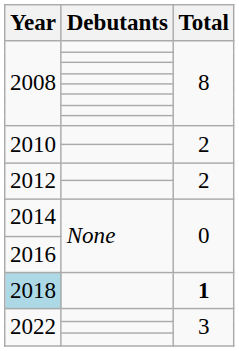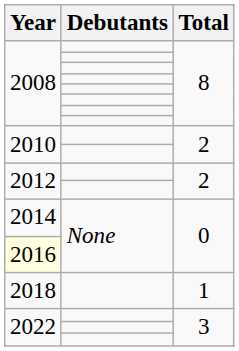(33, 253) no background -> (33, 253) lightyellow background
(33, 290) lightblue background -> (33, 290) no background
(204, 290) bold -> (204, 290) normal
